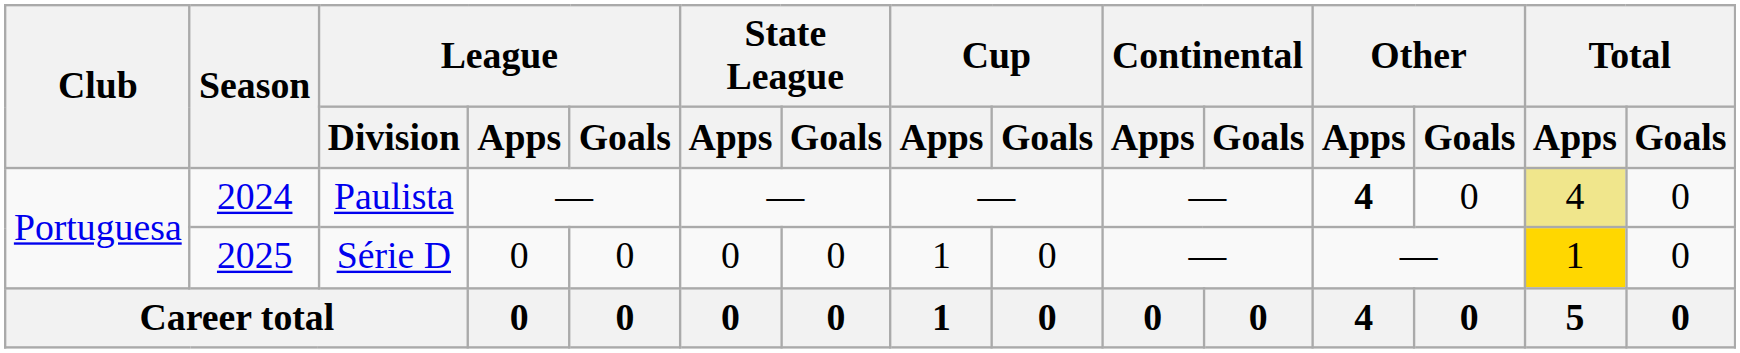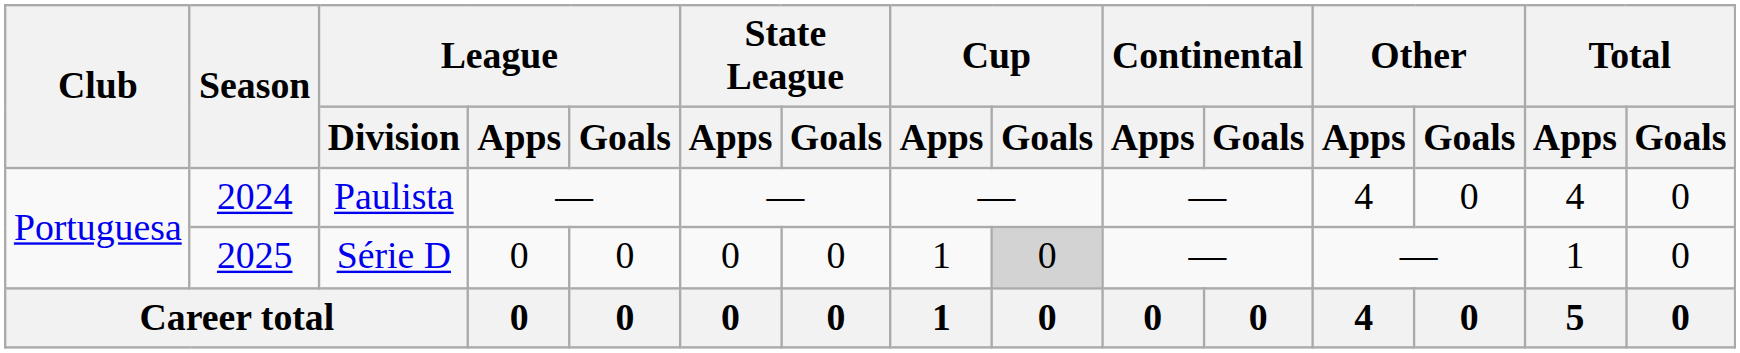(1364, 196) bold -> (1364, 196) normal
(1575, 196) khaki background -> (1575, 196) no background
(1047, 256) no background -> (1047, 256) lightgrey background
(1575, 256) gold background -> (1575, 256) no background
